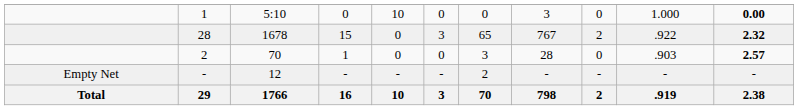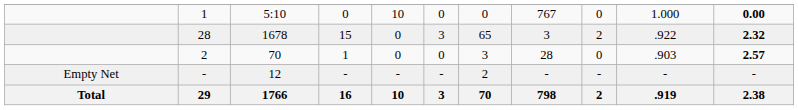(547, 14) 3 -> (547, 14) 767
(547, 34) 767 -> (547, 34) 3
